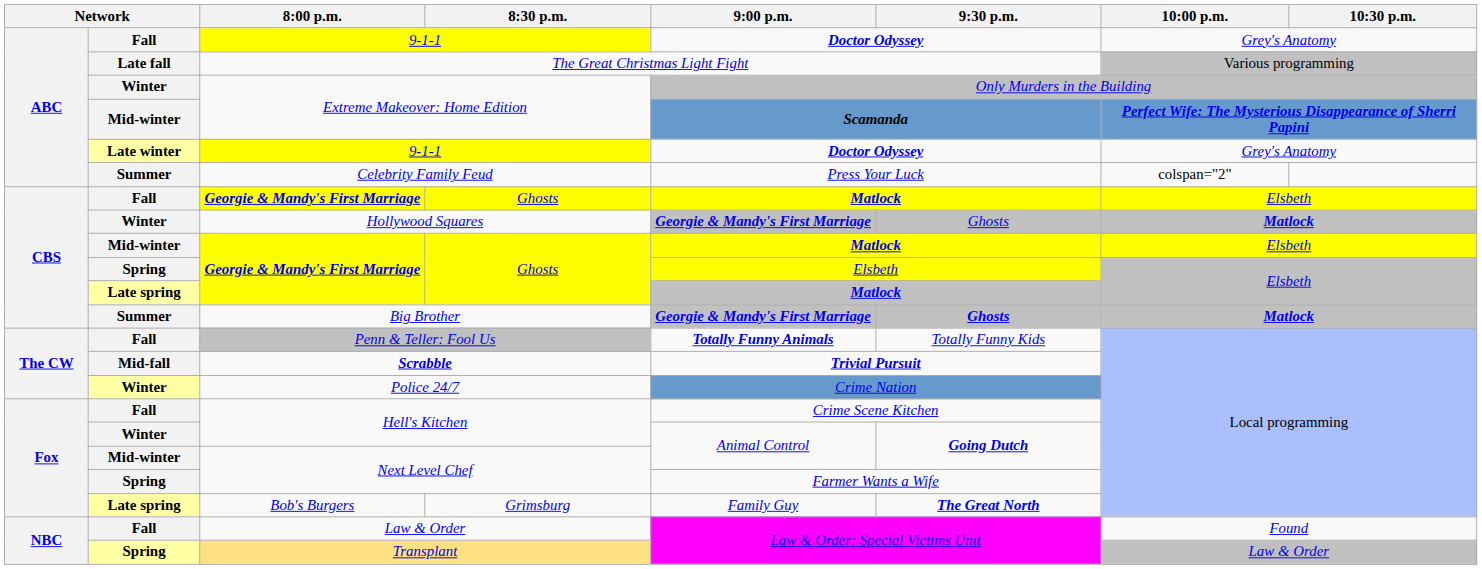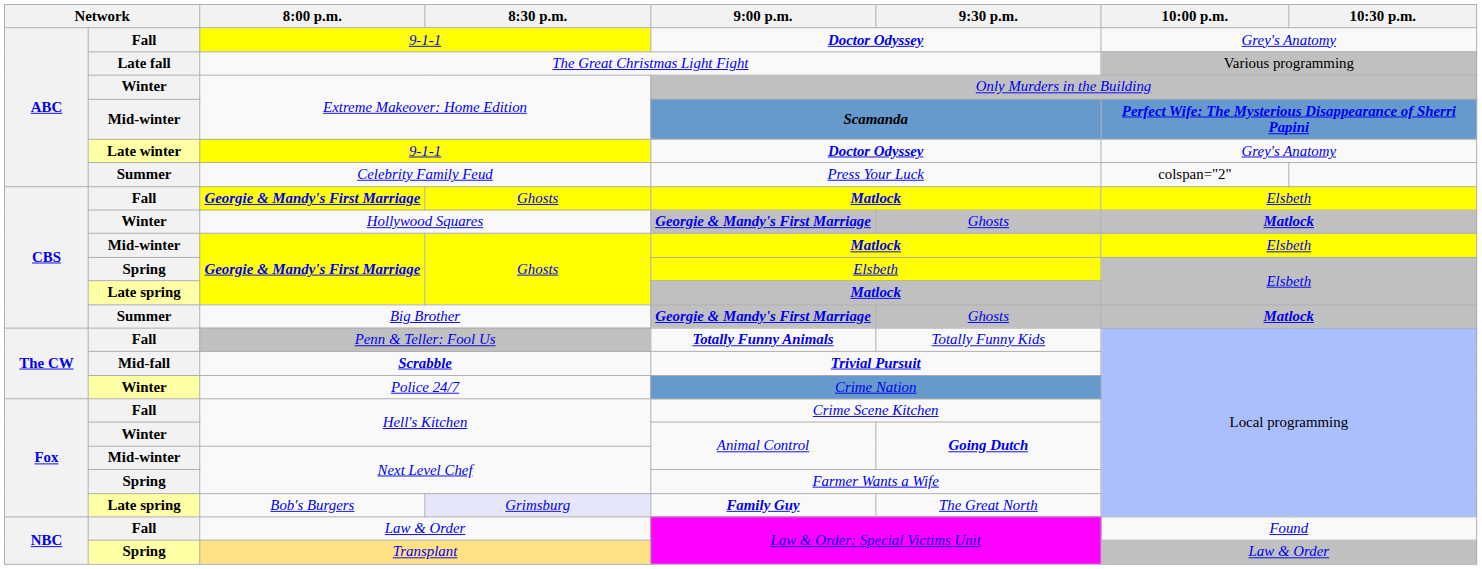(988, 316) bold -> (988, 316) normal
(538, 505) no background -> (538, 505) lavender background
(763, 505) normal -> (763, 505) bold
(988, 505) bold -> (988, 505) normal
